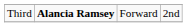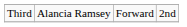(76, 13) bold -> (74, 13) normal
